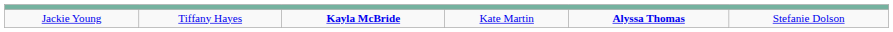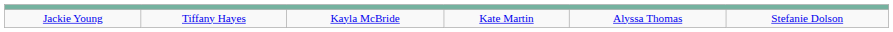(363, 18) bold -> (365, 18) normal
(649, 18) bold -> (648, 18) normal
